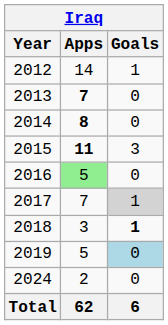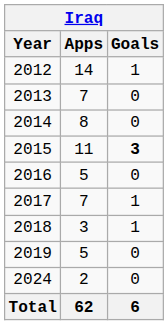(84, 97) bold -> (84, 97) normal
(84, 123) bold -> (84, 123) normal
(84, 149) bold -> (84, 149) normal
(135, 149) normal -> (135, 149) bold
(84, 175) lightgreen background -> (84, 175) no background
(135, 202) lightgrey background -> (135, 202) no background
(135, 228) bold -> (135, 228) normal
(135, 254) lightblue background -> (135, 254) no background
